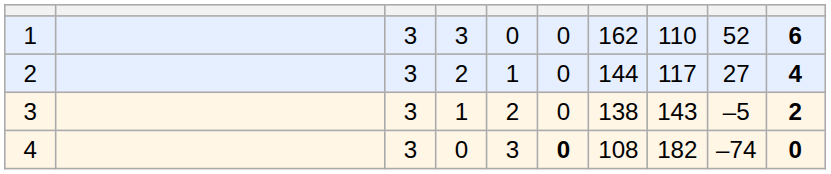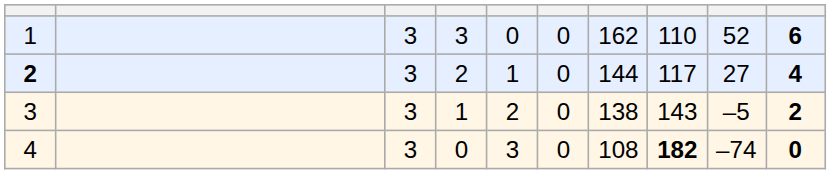(30, 74) normal -> (30, 74) bold
(563, 150) bold -> (563, 150) normal
(677, 150) normal -> (677, 150) bold
